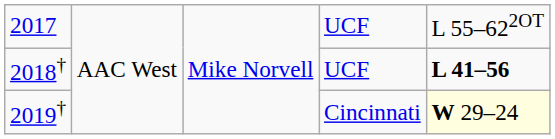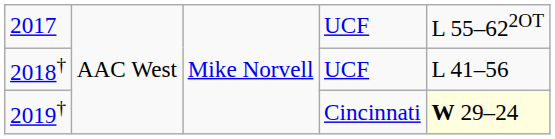(470, 69) bold -> (470, 69) normal
